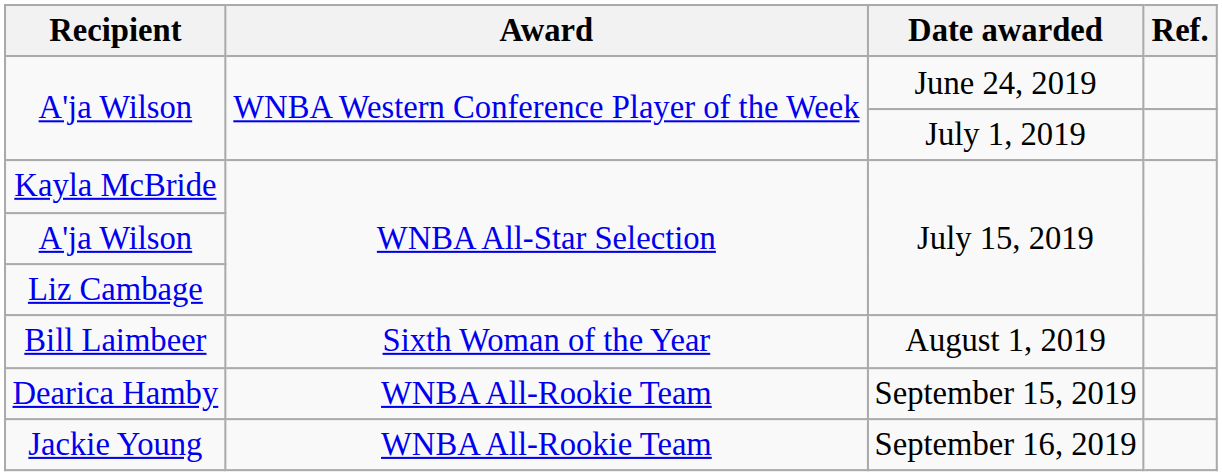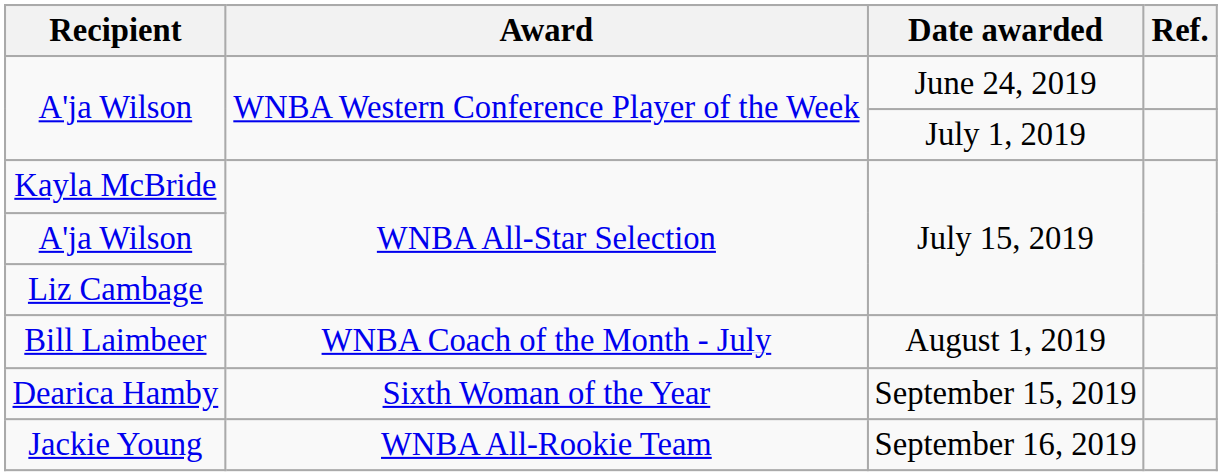(546, 340) Sixth Woman of the Year -> (546, 340) WNBA Coach of the Month - July
(546, 392) WNBA All-Rookie Team -> (546, 392) Sixth Woman of the Year
